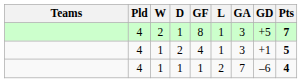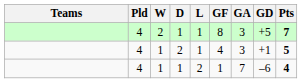columns swapped: (221, 13) <-> (201, 13)
